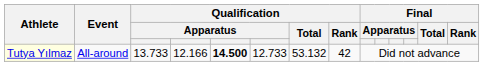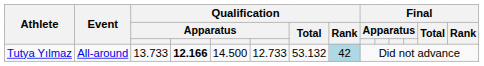(39, 53) lightyellow background -> (39, 53) no background
(190, 53) normal -> (190, 53) bold
(230, 53) bold -> (230, 53) normal
(345, 53) no background -> (345, 53) lightblue background
